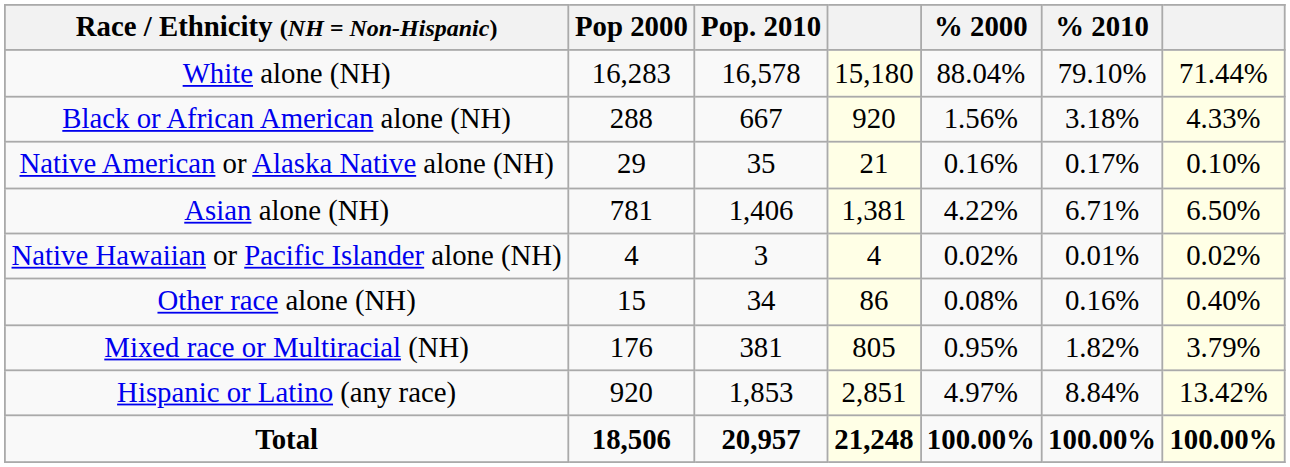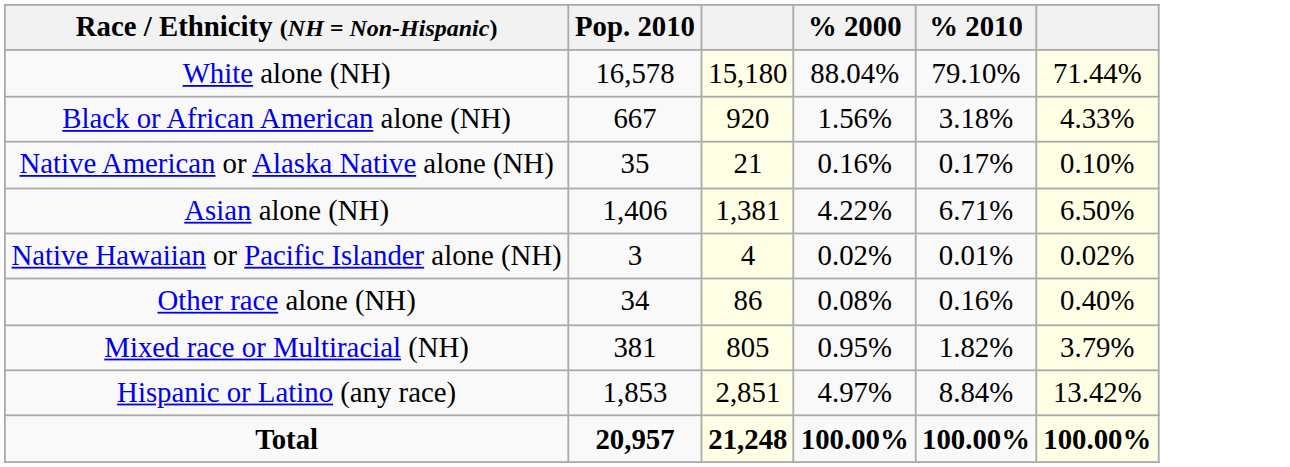- column: (631, 27)
